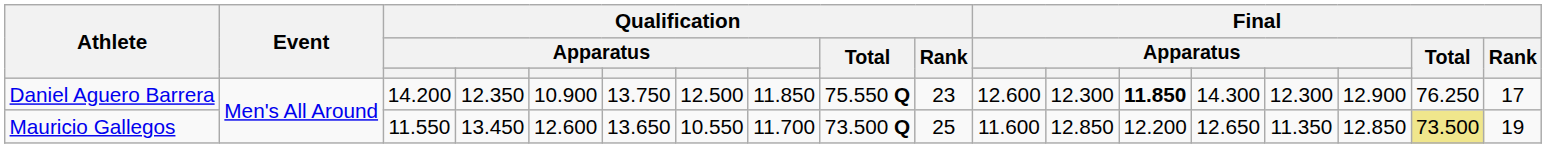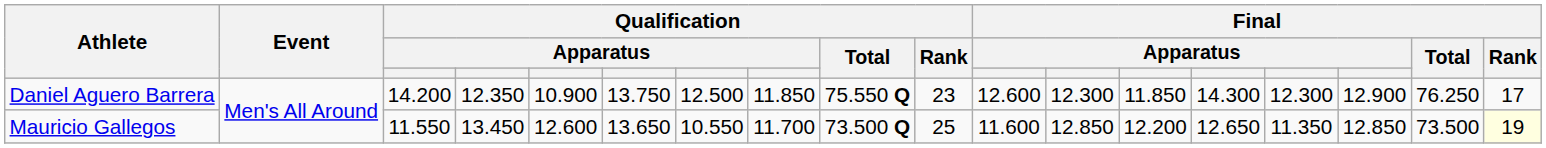(1155, 94) bold -> (1155, 94) normal
(1448, 127) khaki background -> (1448, 127) no background
(1513, 127) no background -> (1513, 127) lightyellow background
